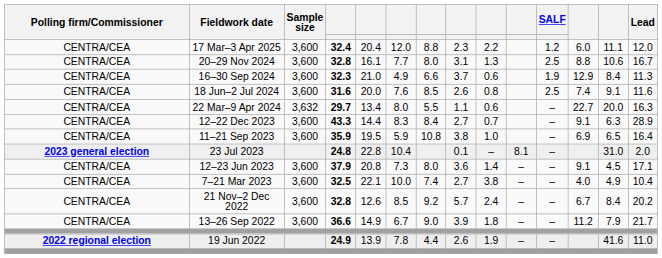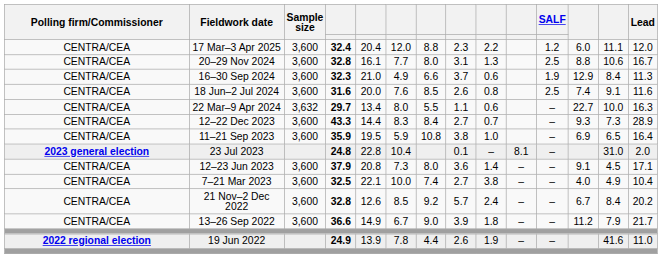(613, 107) 20.0 -> (613, 107) 10.0
(583, 122) 9.1 -> (583, 122) 9.3
(613, 122) 6.3 -> (613, 122) 7.3
